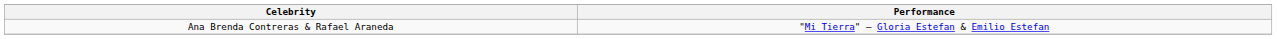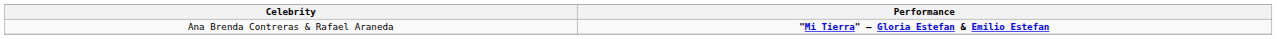(924, 27) normal -> (924, 27) bold
